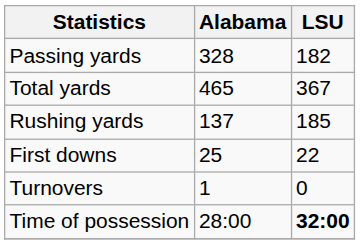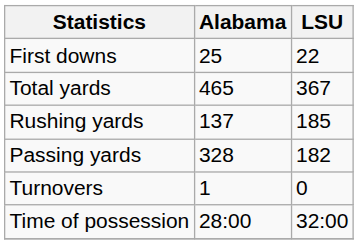rows swapped: (63, 155) <-> (75, 55)
(323, 221) bold -> (322, 221) normal
